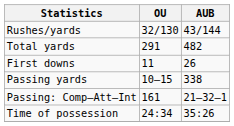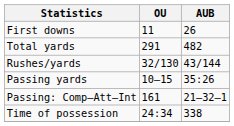rows swapped: (41, 63) <-> (44, 30)
(193, 80) 338 -> (199, 80) 35:26
(199, 113) 35:26 -> (193, 113) 338
